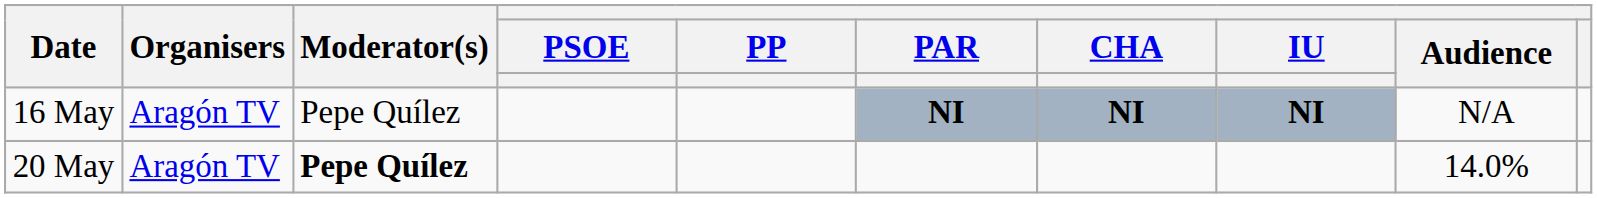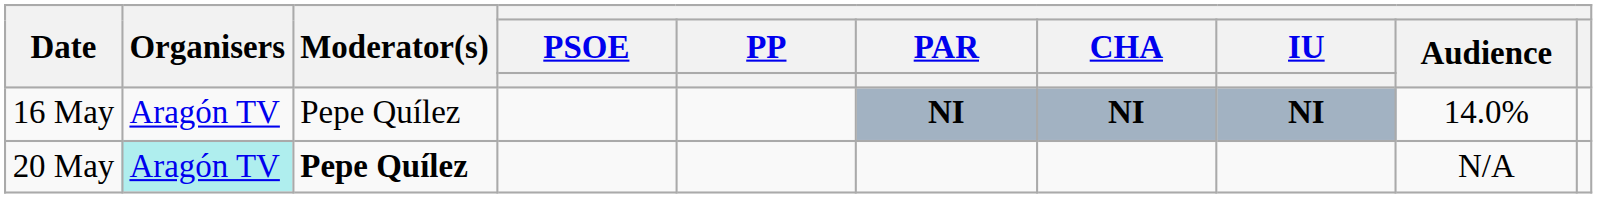(1486, 113) N/A -> (1486, 113) 14.0%
(205, 165) no background -> (205, 165) paleturquoise background
(1486, 165) 14.0% -> (1486, 165) N/A
